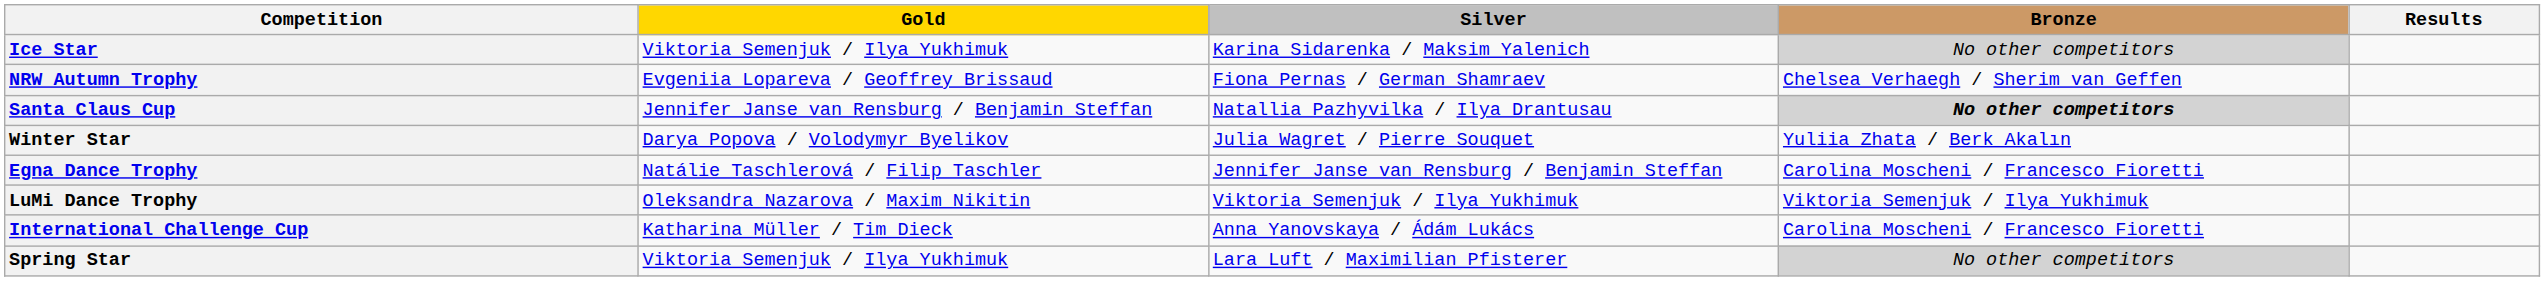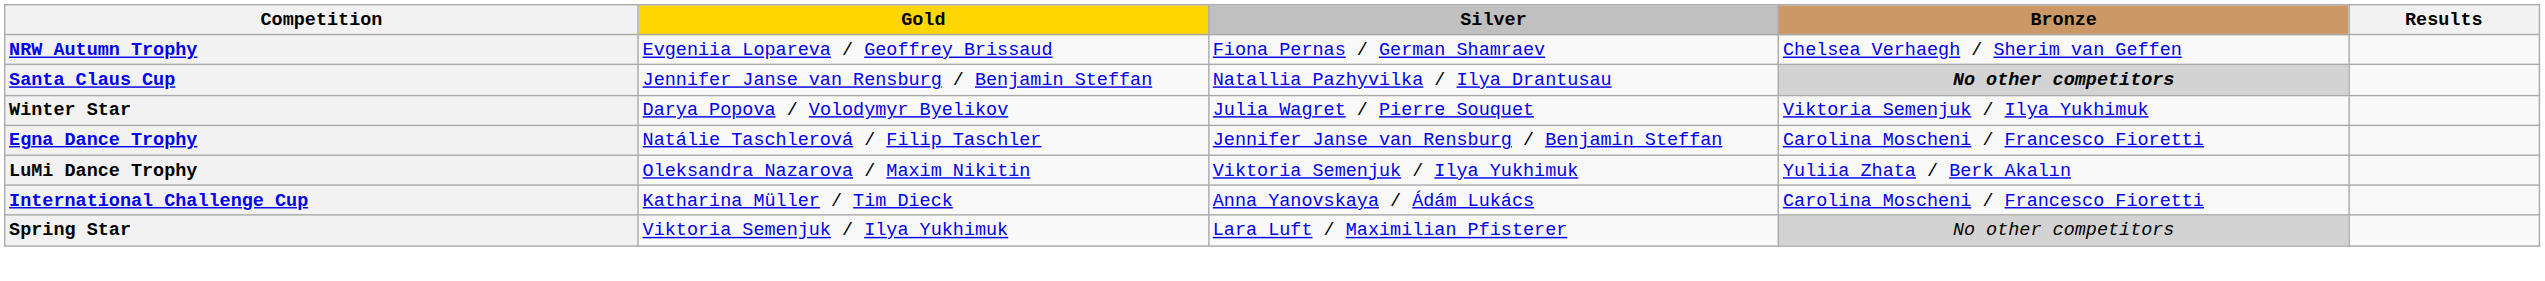- row: (53, 50)
(1927, 140) Yuliia Zhata / Berk Akalın -> (1966, 110) Viktoria Semenjuk / Ilya Yukhimuk
(1966, 200) Viktoria Semenjuk / Ilya Yukhimuk -> (1927, 170) Yuliia Zhata / Berk Akalın
